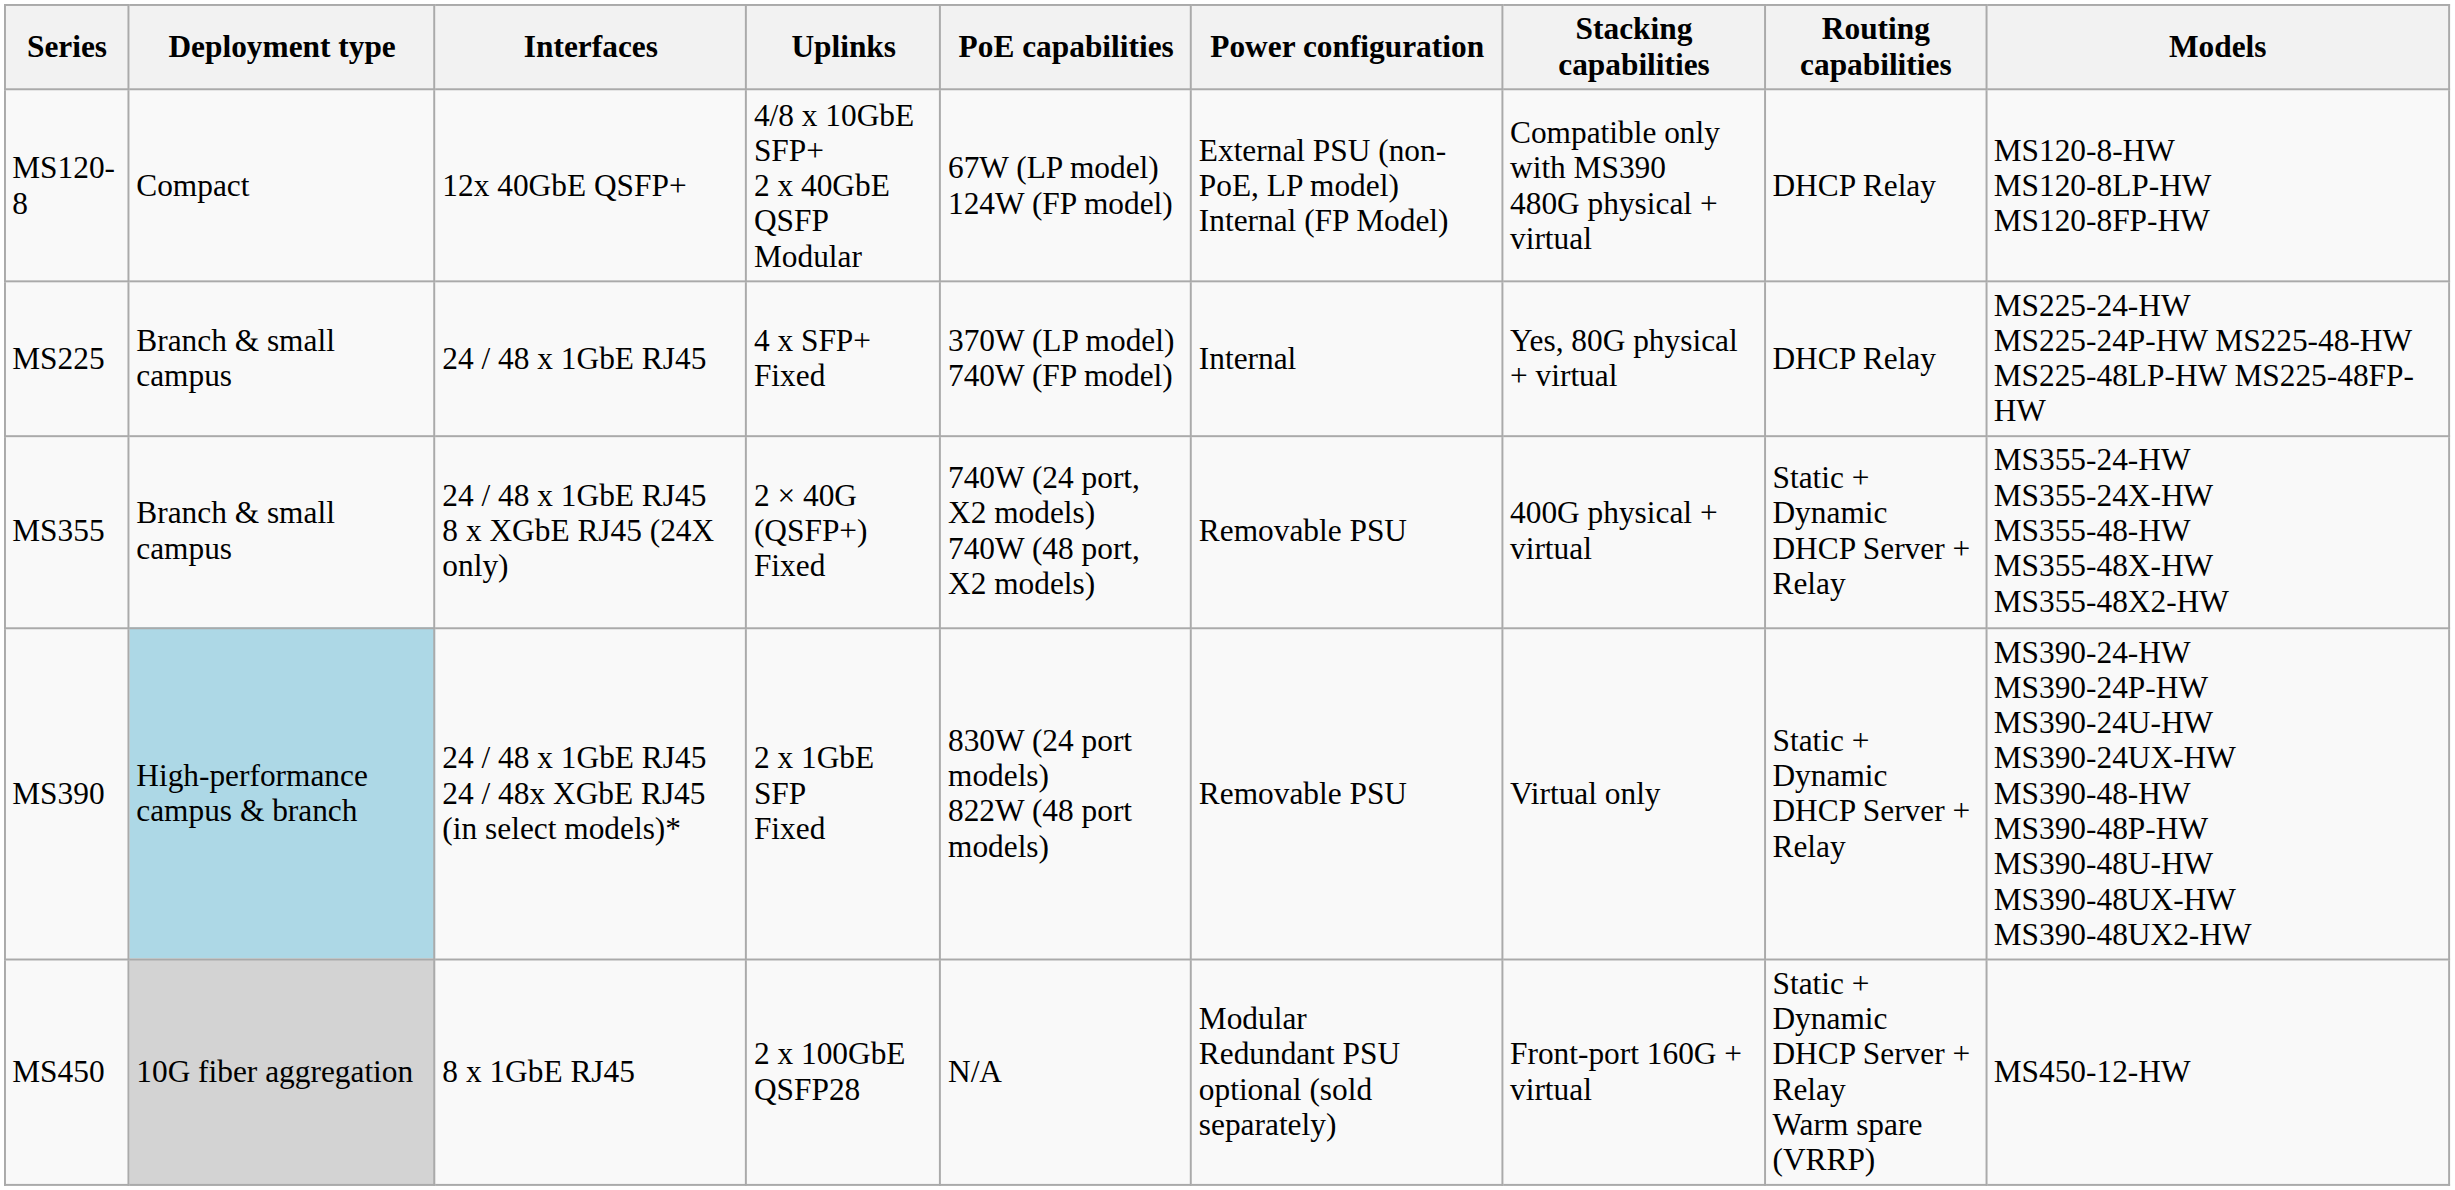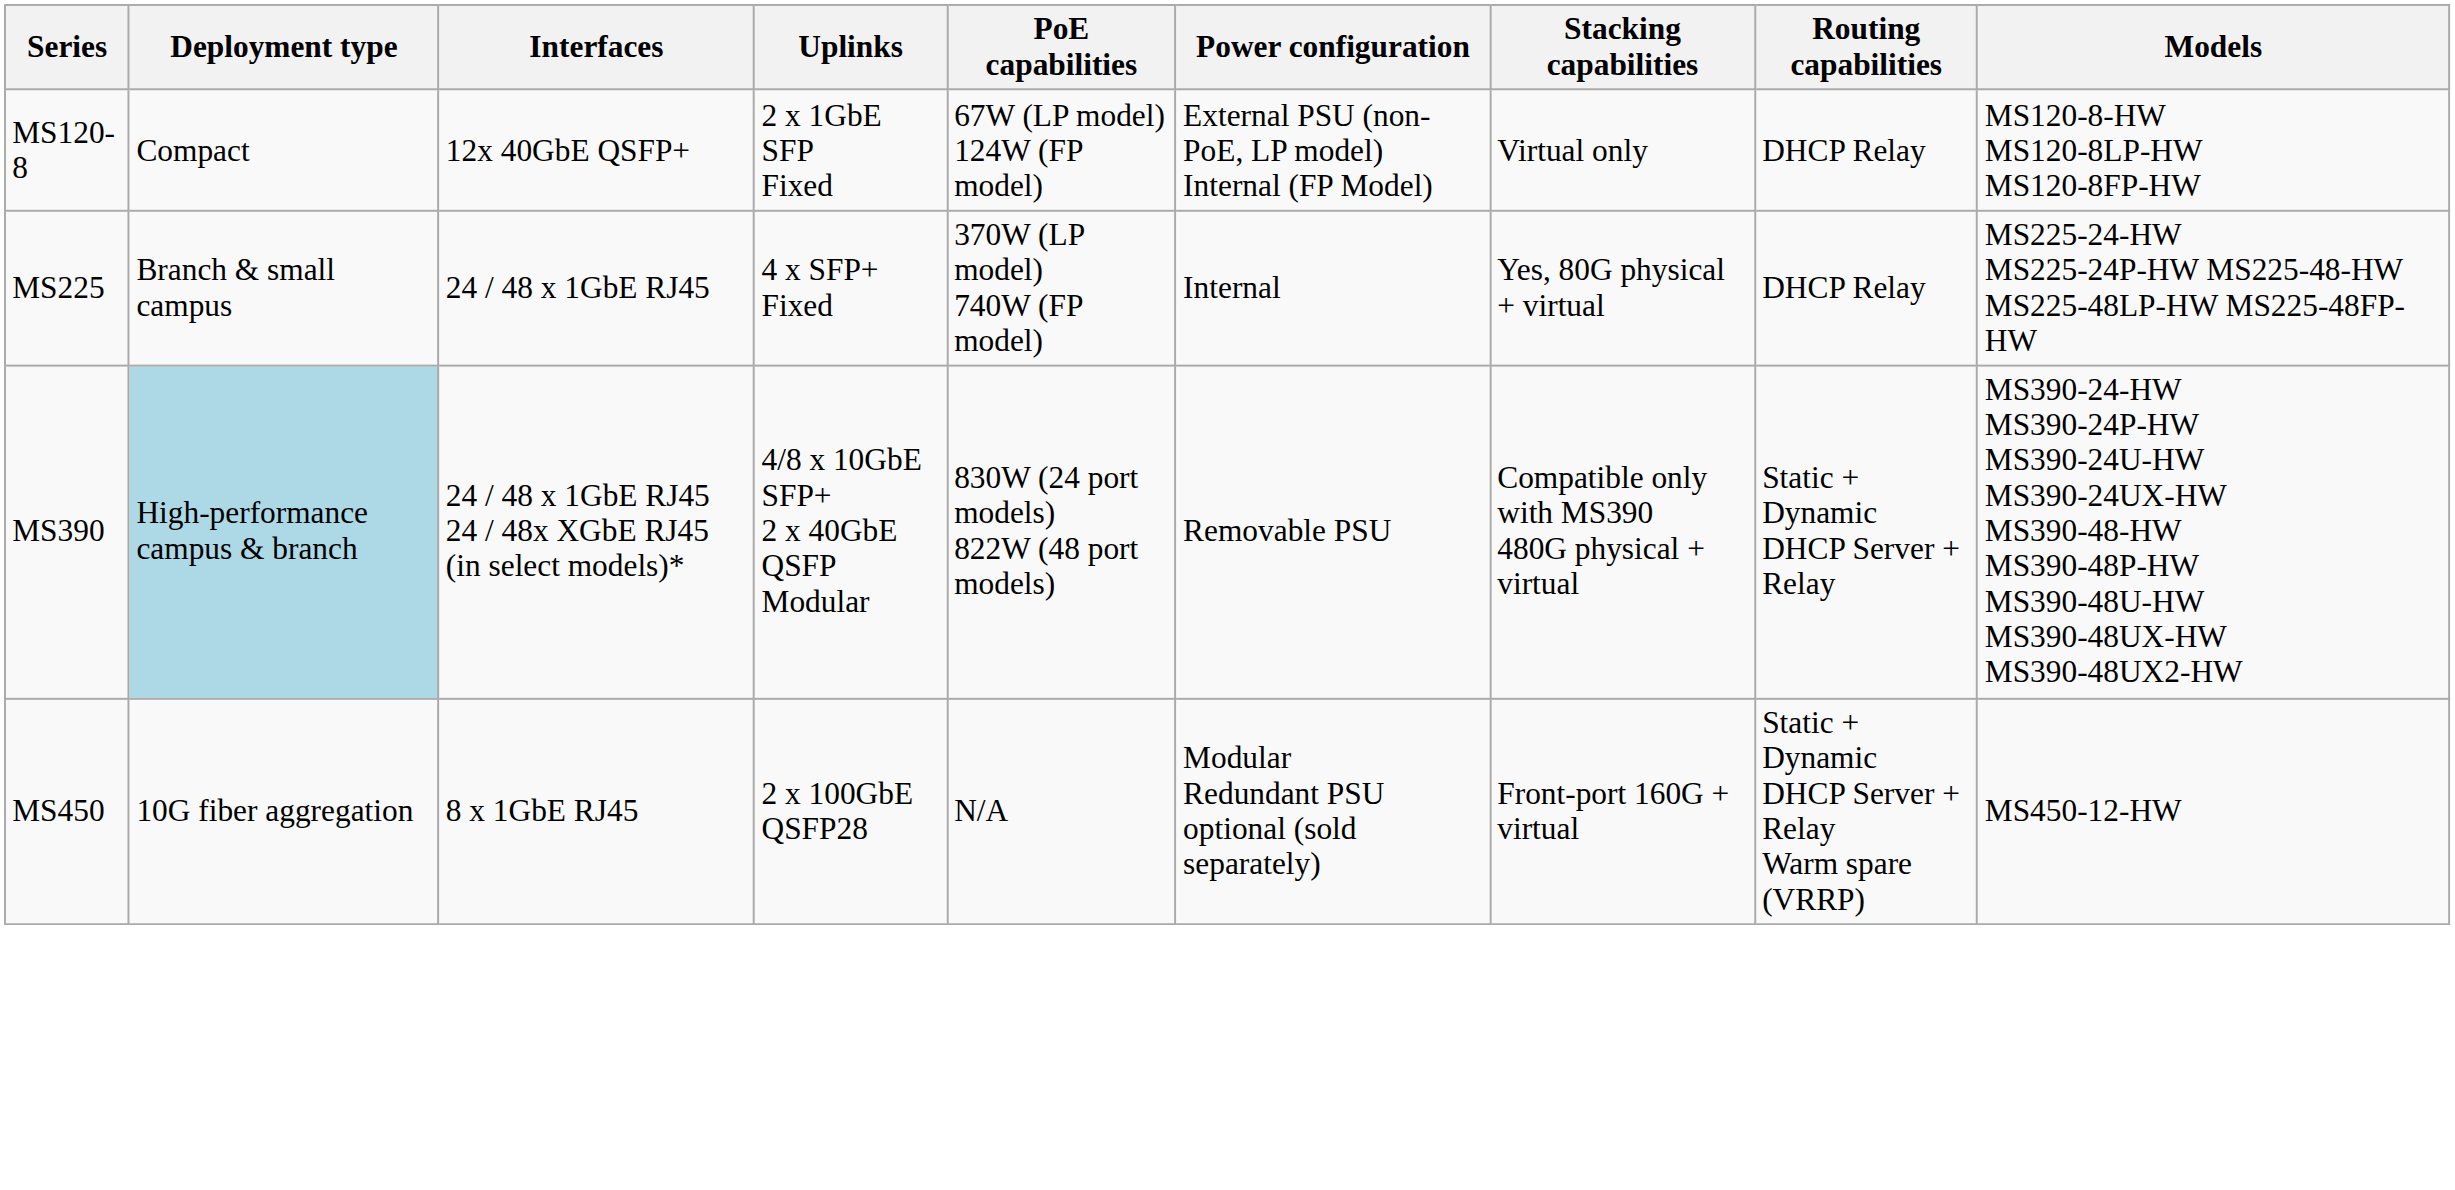(834, 184) 4/8 x 10GbE SFP+ 2 x 40GbE QSFP Modular -> (822, 149) 2 x 1GbE SFP Fixed
(1615, 184) Compatible only with MS390 480G physical + virtual -> (1573, 149) Virtual only
- row: (58, 531)
(814, 792) 2 x 1GbE SFP Fixed -> (842, 531) 4/8 x 10GbE SFP+ 2 x 40GbE QSFP Modular
(1585, 792) Virtual only -> (1602, 531) Compatible only with MS390 480G physical + virtual
(275, 1071) lightgrey background -> (275, 810) no background
